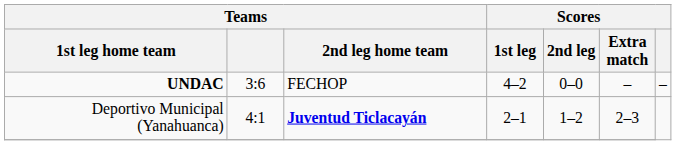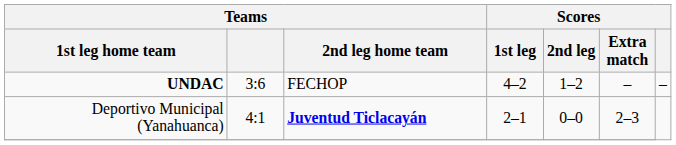(571, 84) 0–0 -> (571, 84) 1–2
(571, 117) 1–2 -> (571, 117) 0–0
